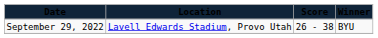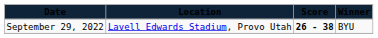(315, 26) normal -> (315, 26) bold
